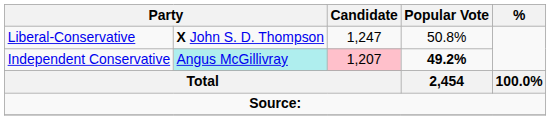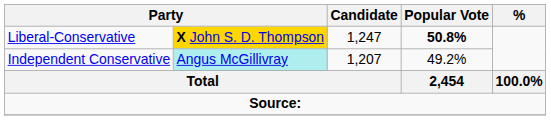(250, 37) no background -> (250, 37) gold background
(447, 37) normal -> (447, 37) bold
(364, 59) pink background -> (364, 59) no background
(447, 59) bold -> (447, 59) normal
